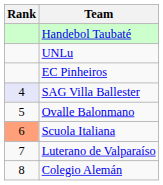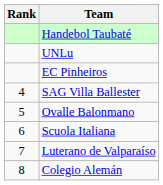(22, 92) lavender background -> (22, 92) no background
(22, 131) lightsalmon background -> (22, 131) no background
